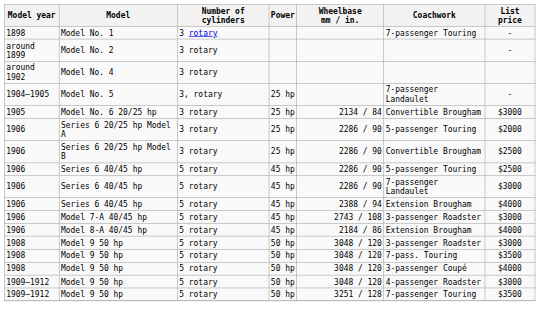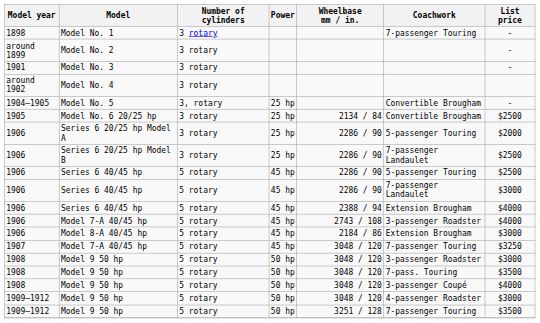+ row: (16, 68)
(412, 94) 7-passenger Landaulet -> (433, 103) Convertible Brougham
(510, 112) $3000 -> (510, 116) $2500
(433, 152) Convertible Brougham -> (412, 155) 7-passenger Landaulet
(510, 217) $3000 -> (510, 221) $4000
(510, 230) $4000 -> (510, 234) $3000
+ row: (16, 247)
